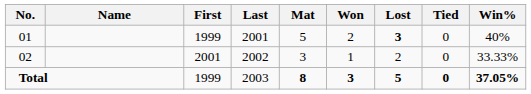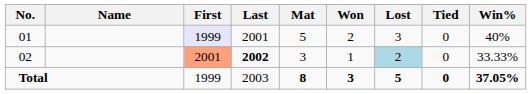(208, 36) no background -> (208, 36) lavender background
(398, 36) bold -> (398, 36) normal
(208, 57) no background -> (208, 57) lightsalmon background
(255, 57) normal -> (255, 57) bold
(398, 57) no background -> (398, 57) lightblue background
